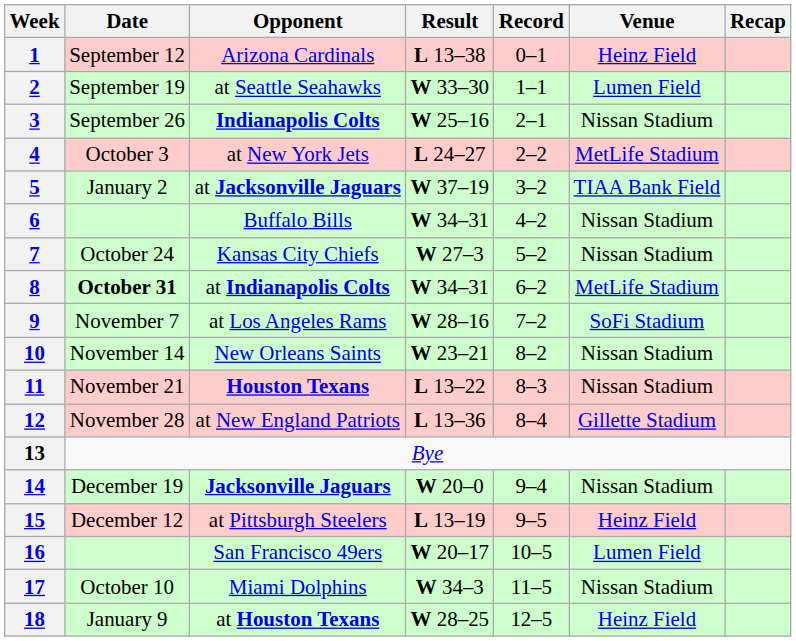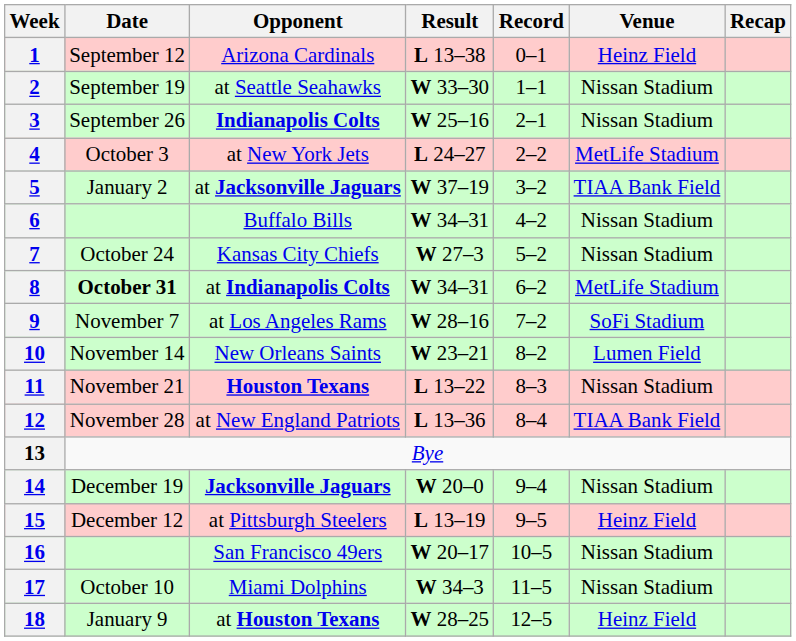(647, 87) Lumen Field -> (647, 87) Nissan Stadium
(647, 353) Nissan Stadium -> (647, 353) Lumen Field
(647, 420) Gillette Stadium -> (647, 420) TIAA Bank Field
(647, 552) Lumen Field -> (647, 552) Nissan Stadium
